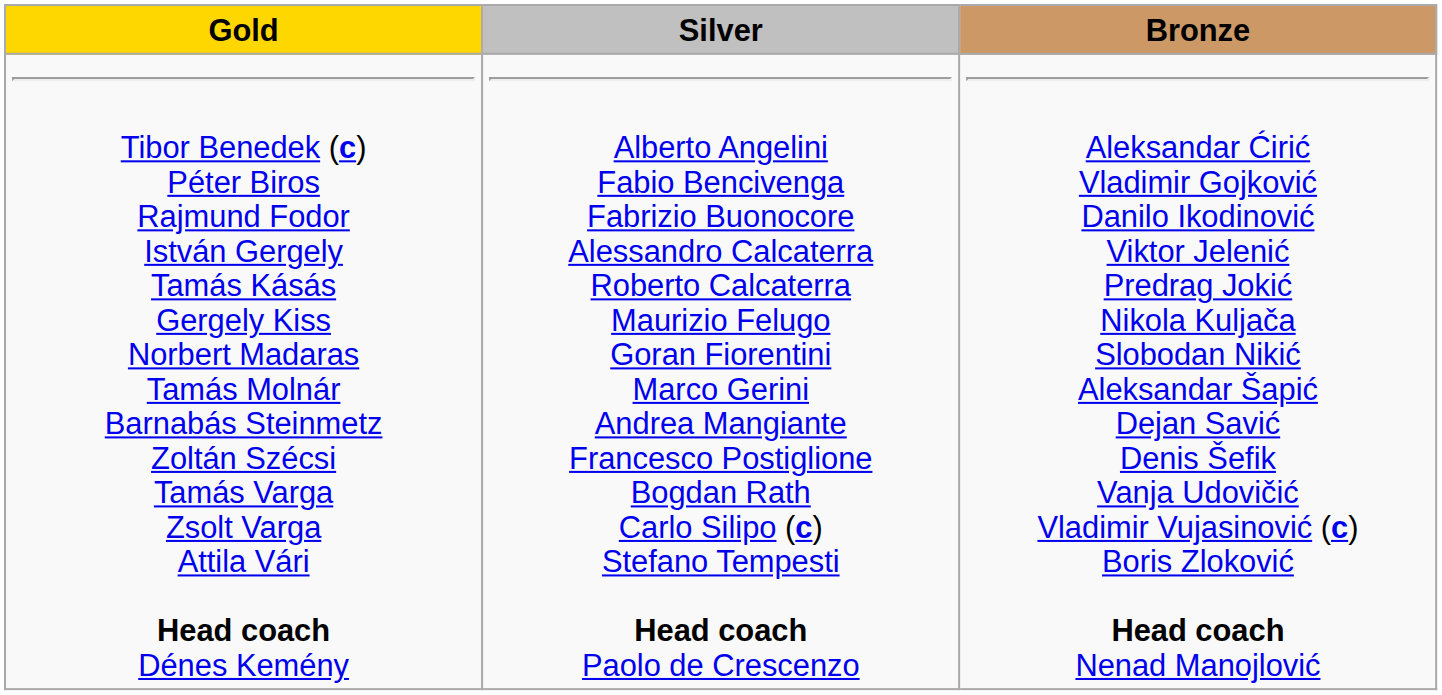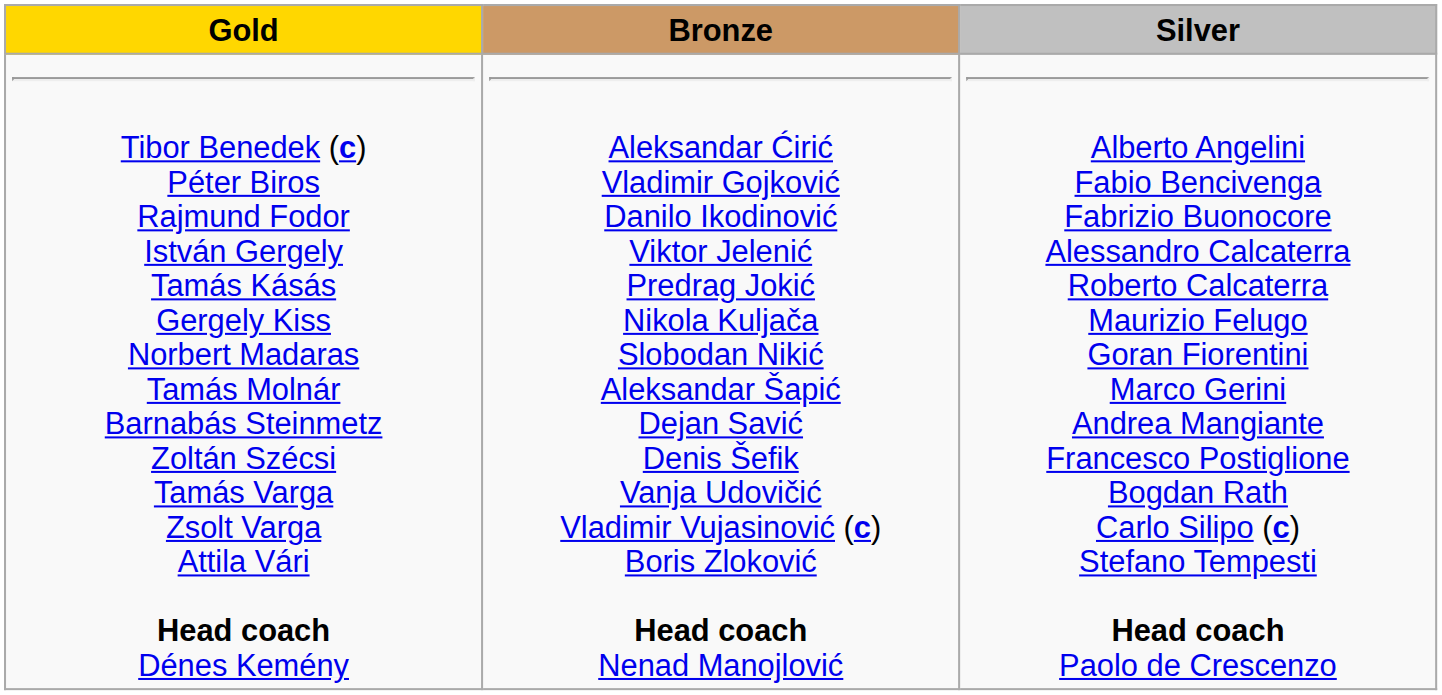columns swapped: (721, 30) <-> (1198, 30)
